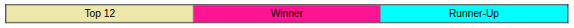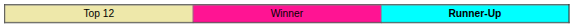(474, 13) normal -> (475, 13) bold
